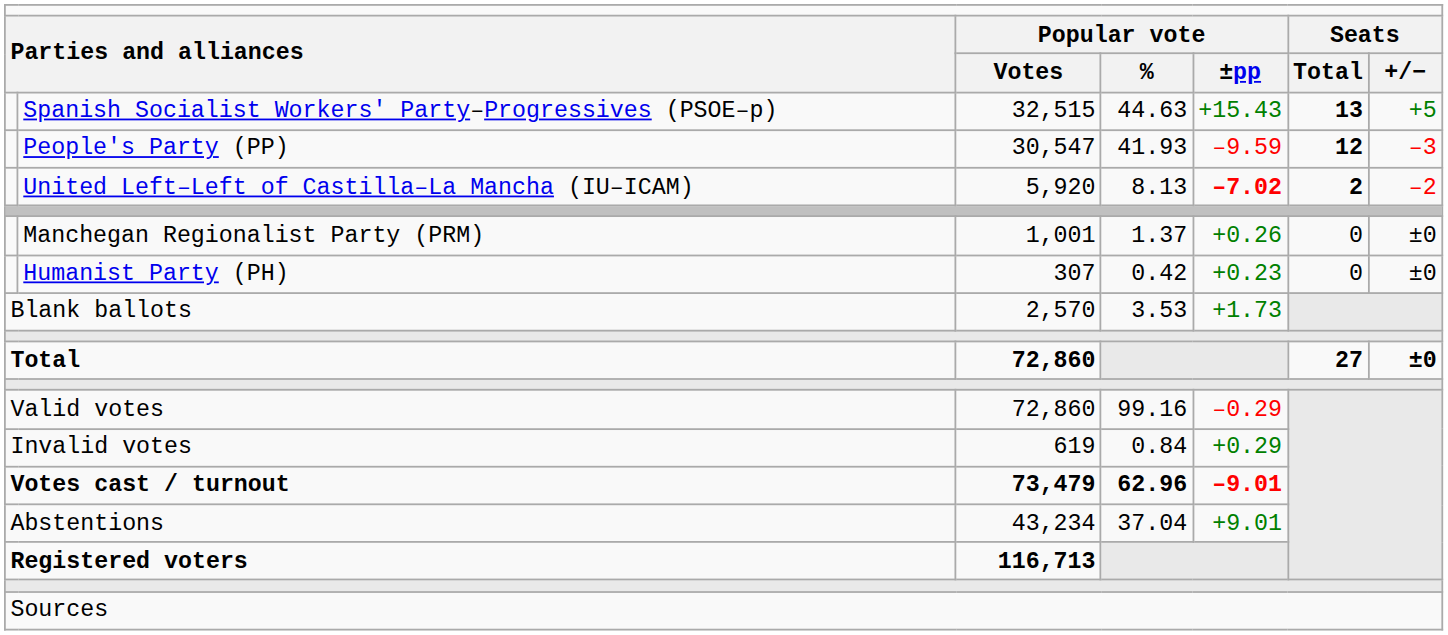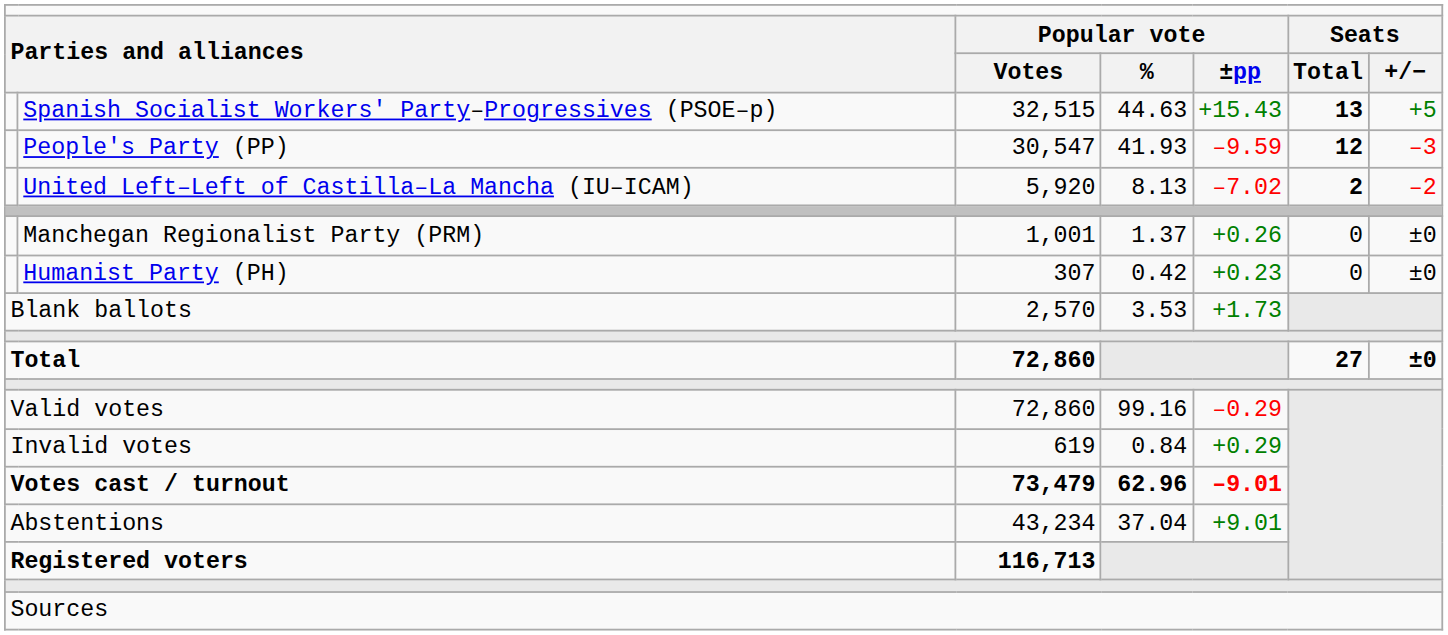(1247, 187) bold -> (1247, 187) normal
